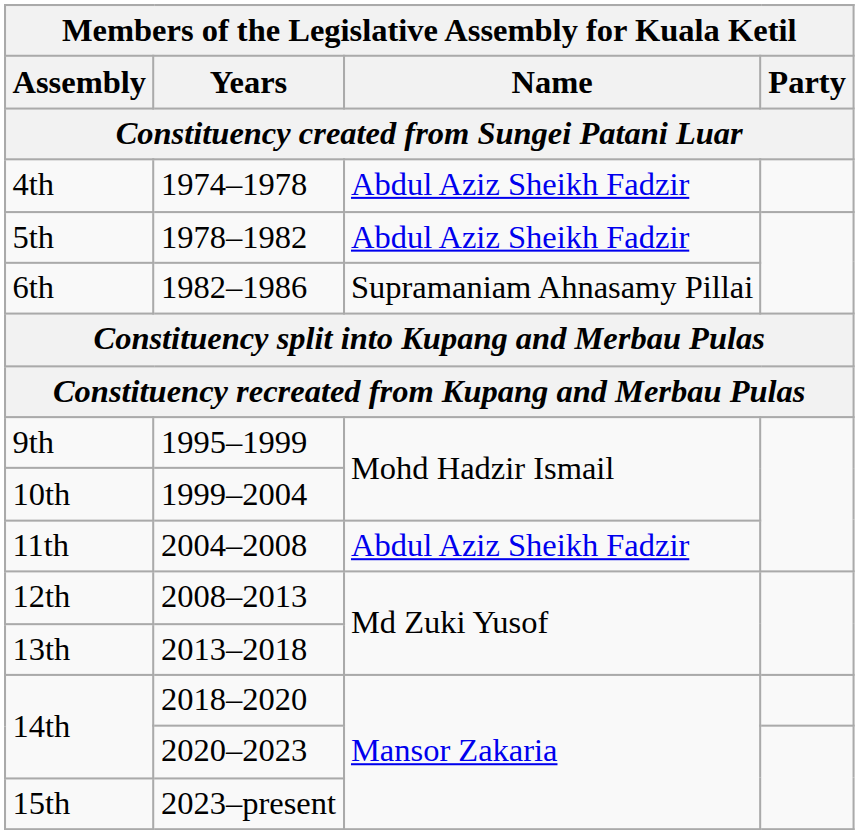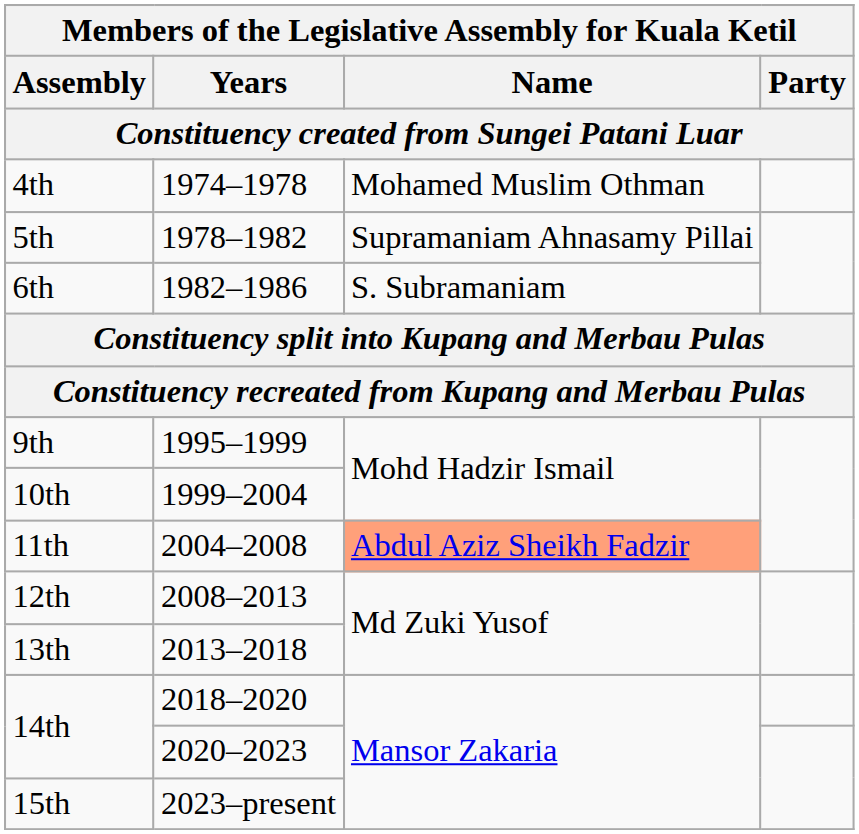(520, 184) Abdul Aziz Sheikh Fadzir -> (528, 184) Mohamed Muslim Othman
(520, 236) Abdul Aziz Sheikh Fadzir -> (552, 236) Supramaniam Ahnasamy Pillai
(552, 287) Supramaniam Ahnasamy Pillai -> (458, 287) S. Subramaniam
(520, 545) no background -> (520, 545) lightsalmon background
